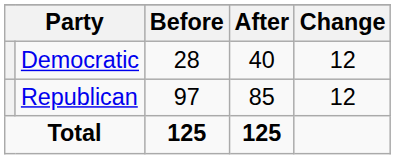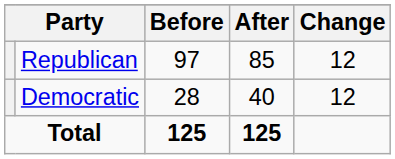rows swapped: (79, 97) <-> (80, 60)
